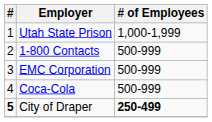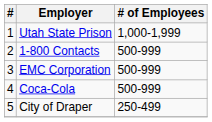(10, 107) bold -> (10, 107) normal
(139, 107) bold -> (139, 107) normal
